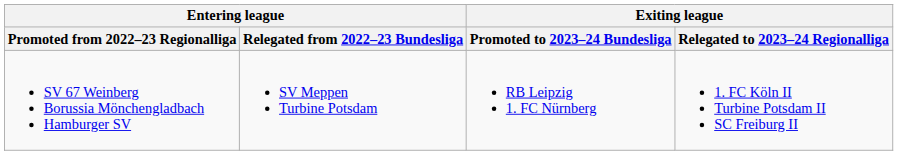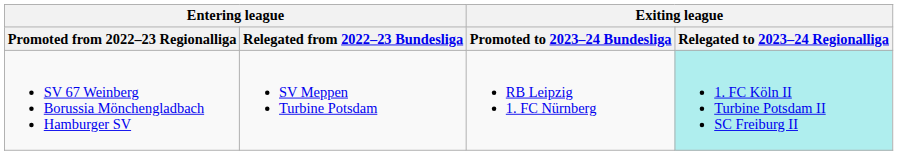(784, 108) no background -> (784, 108) paleturquoise background
